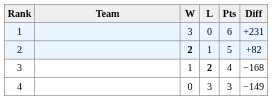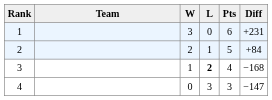(190, 50) bold -> (190, 50) normal
(254, 50) +82 -> (254, 50) +84
(254, 86) −149 -> (254, 86) −147
